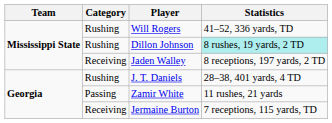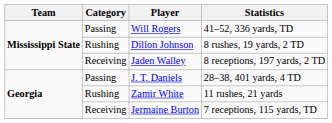(102, 29) Rushing -> (101, 29) Passing
(254, 45) paleturquoise background -> (254, 45) no background
(102, 77) Rushing -> (101, 77) Passing
(101, 94) Passing -> (102, 94) Rushing
